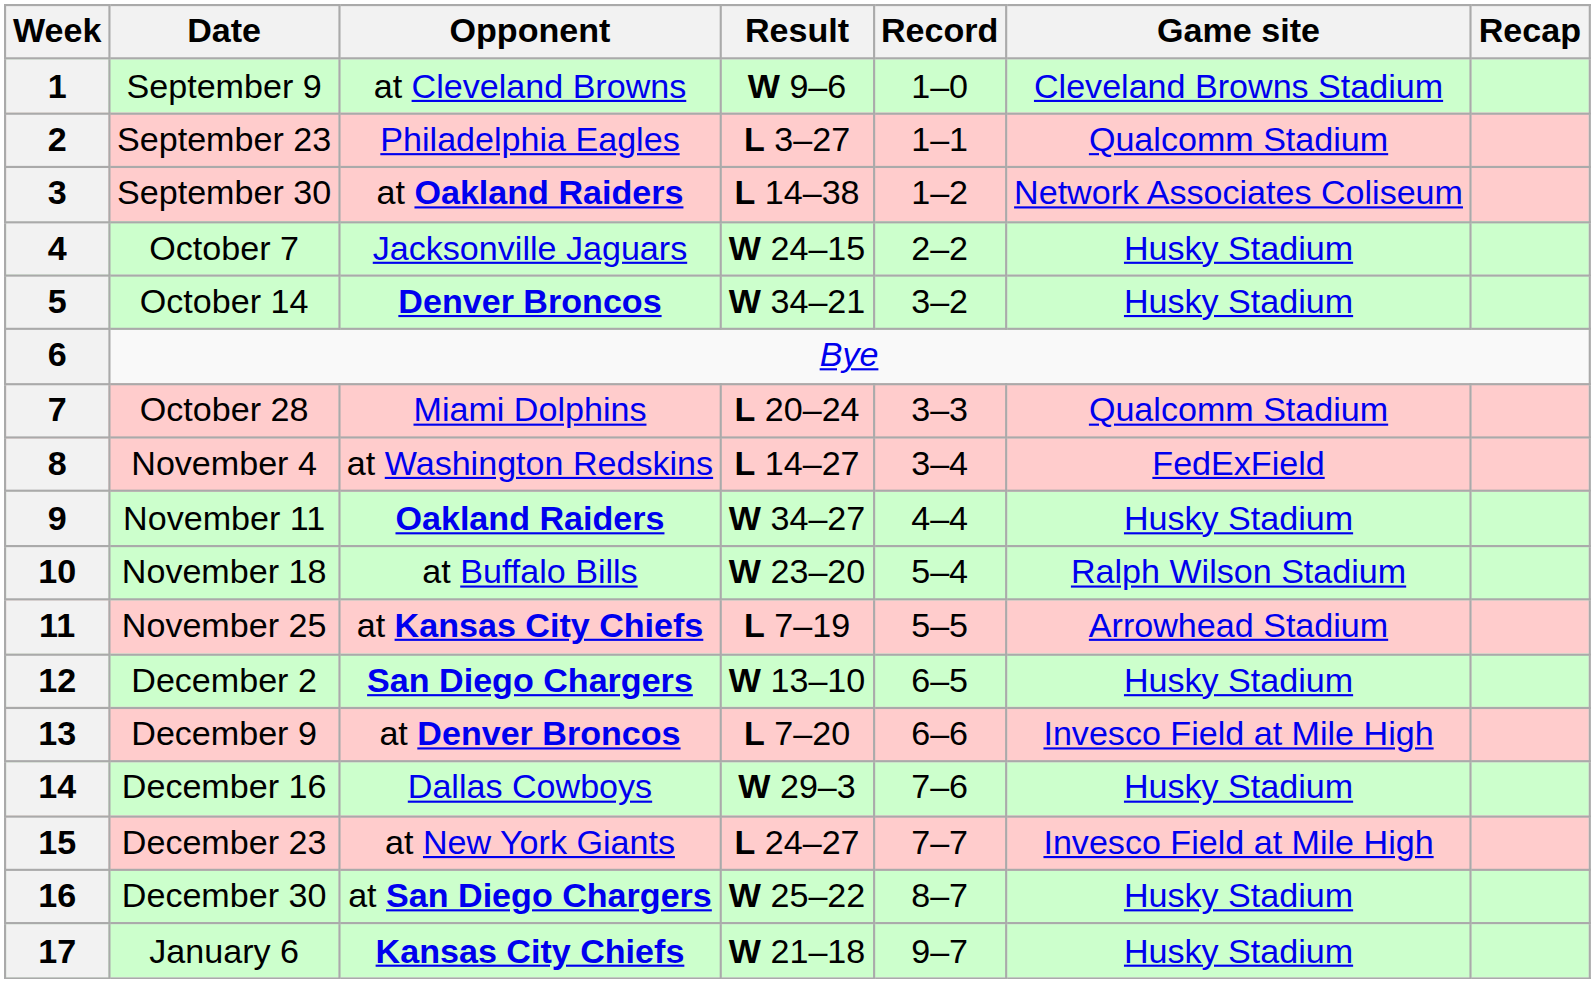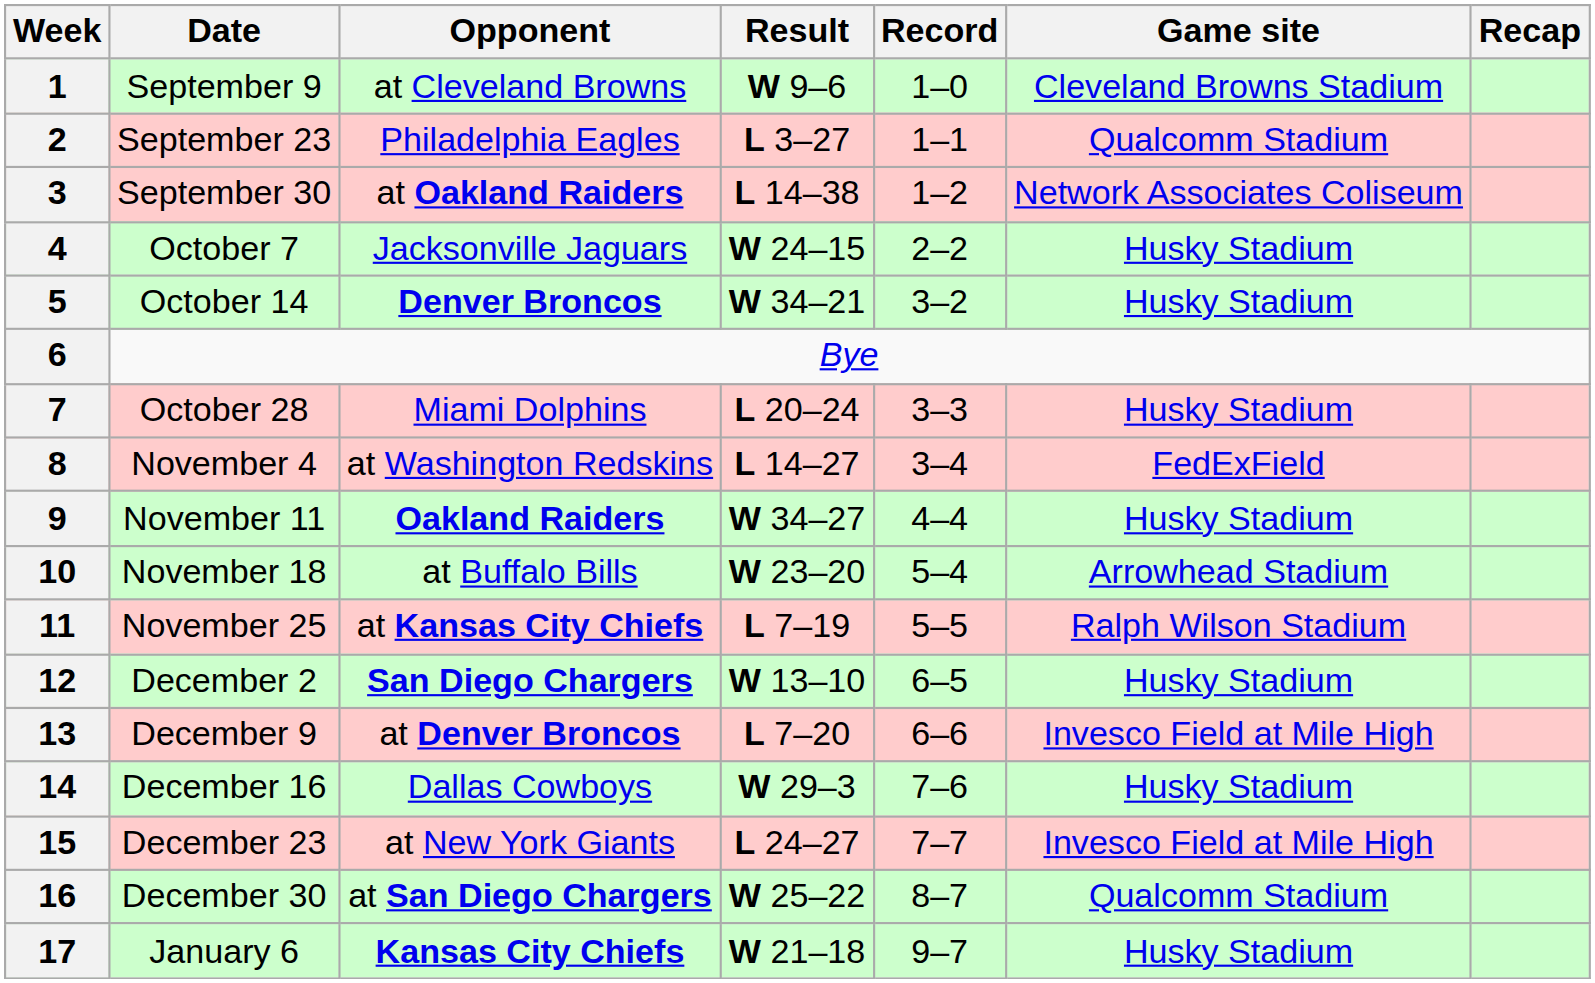(1239, 409) Qualcomm Stadium -> (1239, 409) Husky Stadium
(1239, 572) Ralph Wilson Stadium -> (1239, 572) Arrowhead Stadium
(1239, 626) Arrowhead Stadium -> (1239, 626) Ralph Wilson Stadium
(1239, 896) Husky Stadium -> (1239, 896) Qualcomm Stadium
